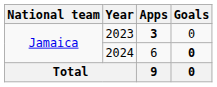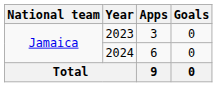(154, 33) bold -> (154, 33) normal
(192, 53) bold -> (192, 53) normal
